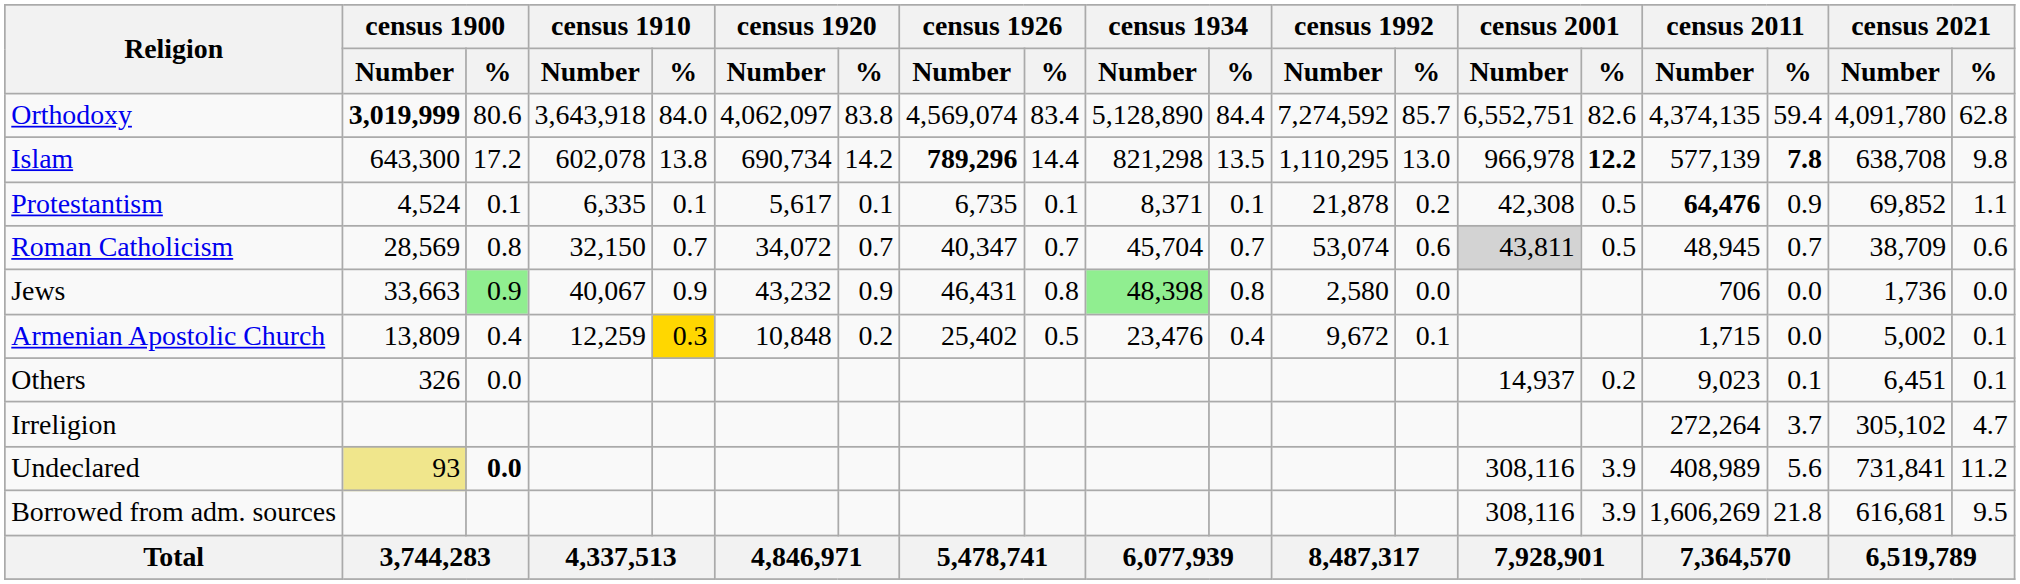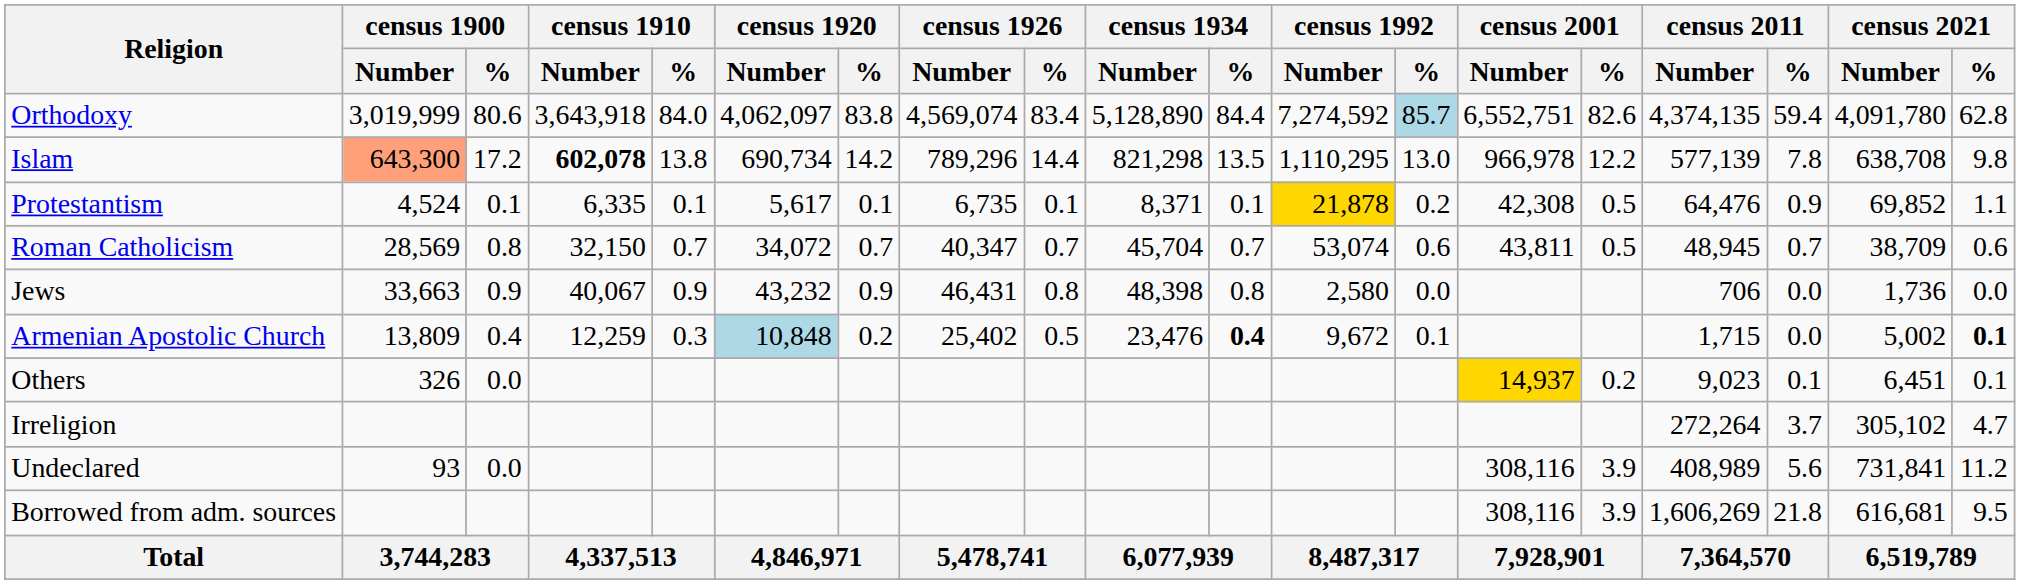(405, 114) bold -> (405, 114) normal
(1426, 114) no background -> (1426, 114) lightblue background
(415, 159) no background -> (415, 159) lightsalmon background
(601, 159) normal -> (601, 159) bold
(972, 159) bold -> (972, 159) normal
(1612, 159) bold -> (1612, 159) normal
(1805, 159) bold -> (1805, 159) normal
(1351, 203) no background -> (1351, 203) gold background
(1722, 203) bold -> (1722, 203) normal
(1537, 247) lightgrey background -> (1537, 247) no background
(504, 291) lightgreen background -> (504, 291) no background
(1165, 291) lightgreen background -> (1165, 291) no background
(690, 335) gold background -> (690, 335) no background
(793, 335) no background -> (793, 335) lightblue background
(1247, 335) normal -> (1247, 335) bold
(1990, 335) normal -> (1990, 335) bold
(1536, 379) no background -> (1536, 379) gold background
(446, 468) khaki background -> (446, 468) no background
(504, 468) bold -> (504, 468) normal
